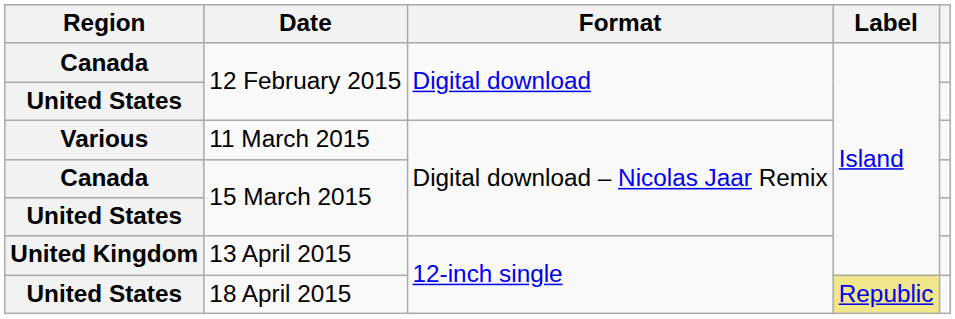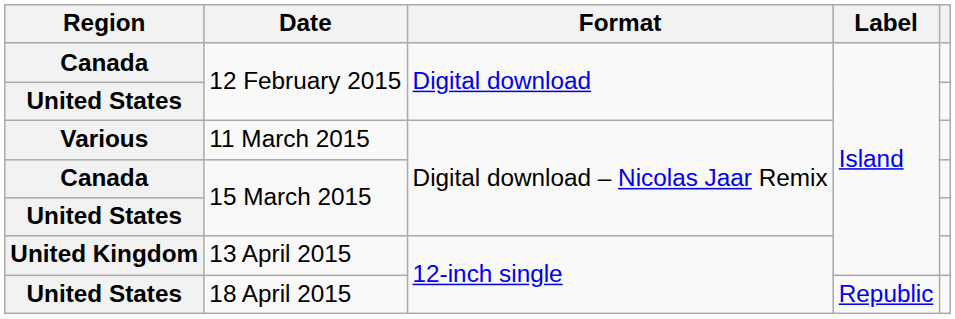(886, 293) khaki background -> (886, 293) no background
